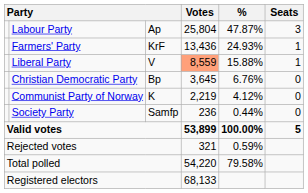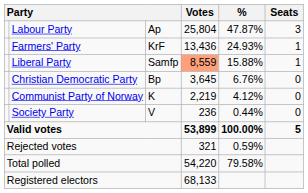(151, 63) V -> (163, 63) Samfp
(163, 113) Samfp -> (151, 113) V
